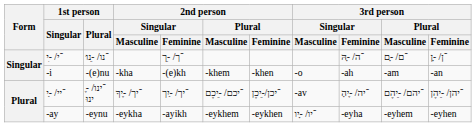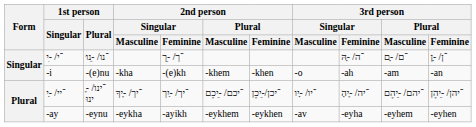(301, 93) -av -> (306, 93) ־יו/ -ָיו
(306, 114) ־יו/ -ָיו -> (301, 114) -av
